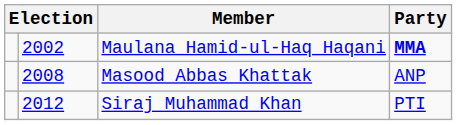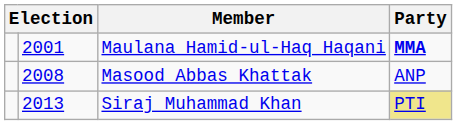(43, 48) 2002 -> (43, 48) 2001
(43, 105) 2012 -> (43, 105) 2013
(410, 105) no background -> (410, 105) khaki background
